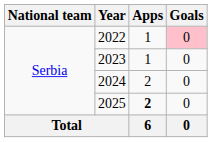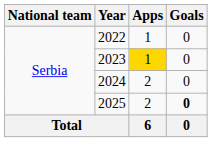(187, 37) pink background -> (187, 37) no background
(148, 59) no background -> (148, 59) gold background
(148, 103) bold -> (148, 103) normal
(187, 103) normal -> (187, 103) bold
